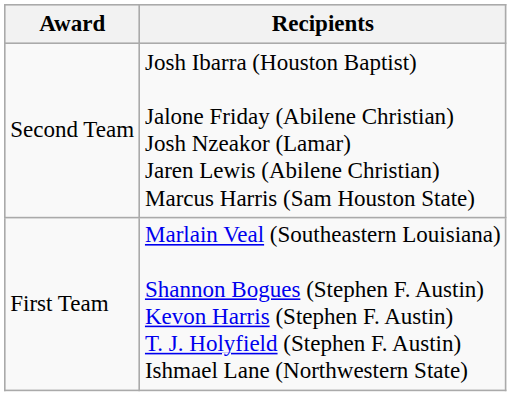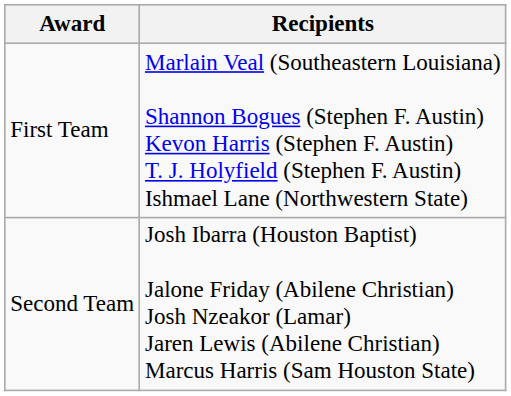rows swapped: (59, 303) <-> (72, 129)
